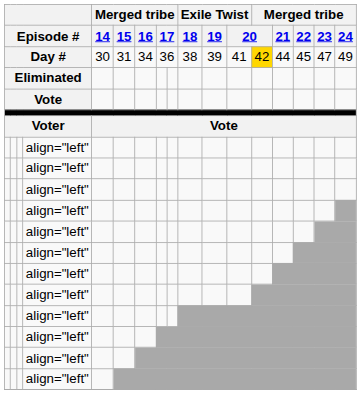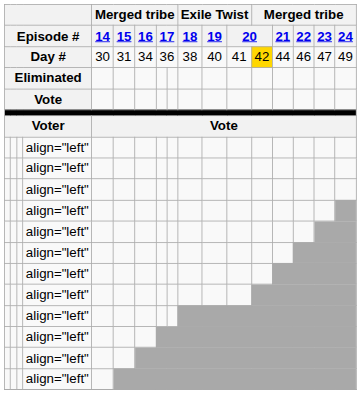(215, 57) 39 -> (215, 57) 40
(304, 57) 45 -> (304, 57) 46
